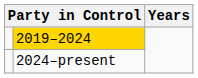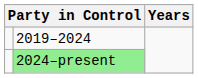(54, 39) gold background -> (54, 39) no background
(66, 61) no background -> (66, 61) lightgreen background
